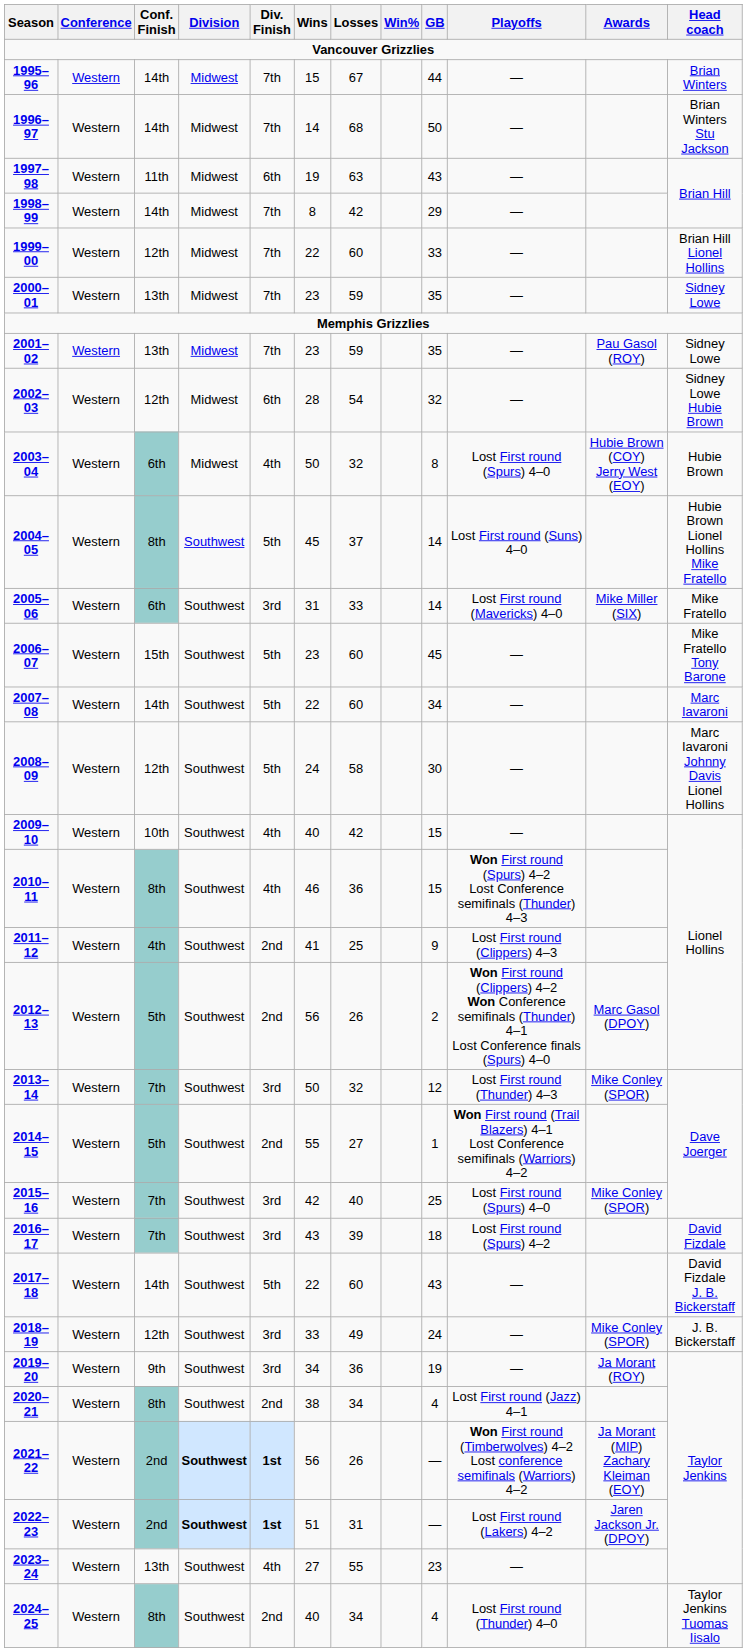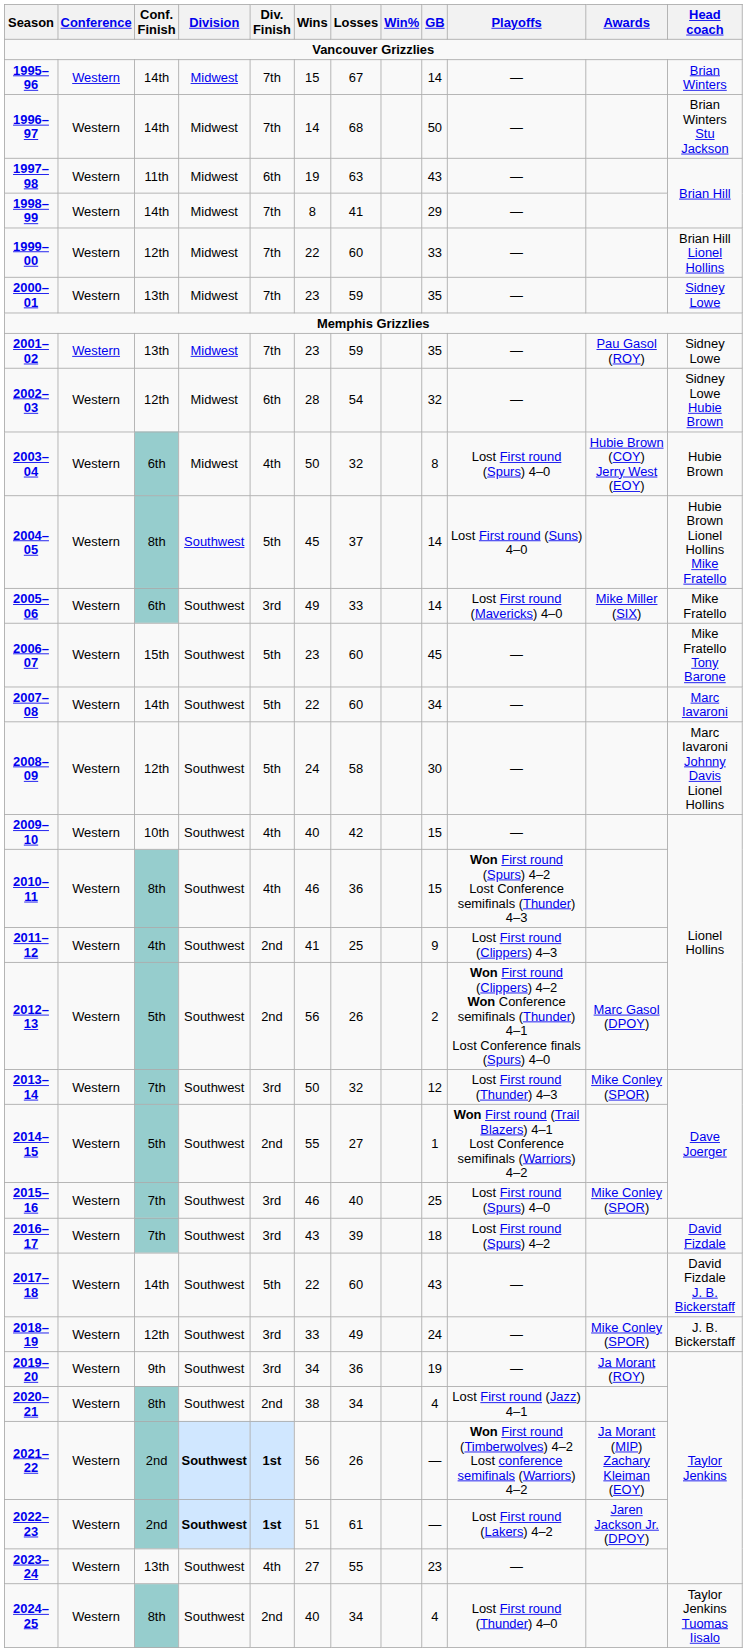(435, 77) 44 -> (435, 77) 14
(356, 211) 42 -> (356, 211) 41
(312, 606) 31 -> (312, 606) 49
(312, 1201) 42 -> (312, 1201) 46
(356, 1524) 31 -> (356, 1524) 61
